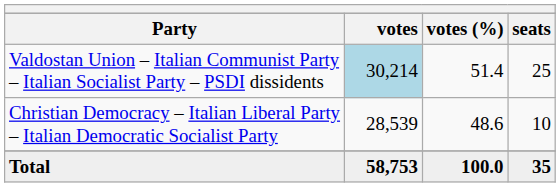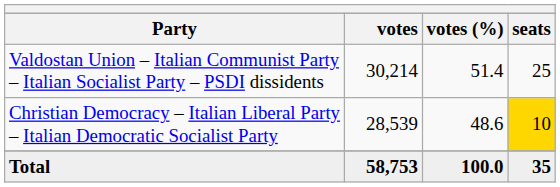(392, 71) lightblue background -> (392, 71) no background
(542, 124) no background -> (542, 124) gold background
